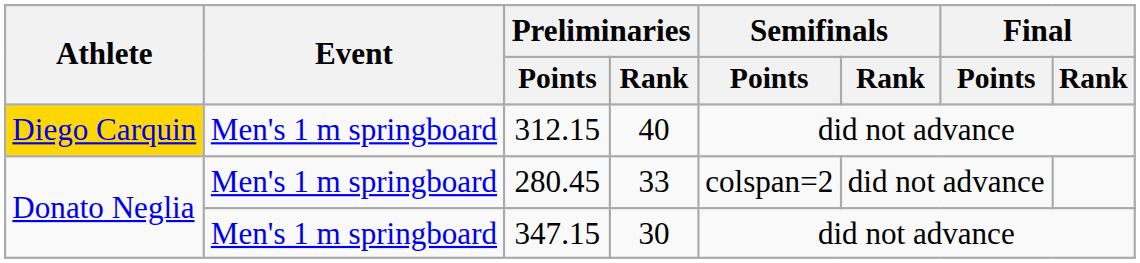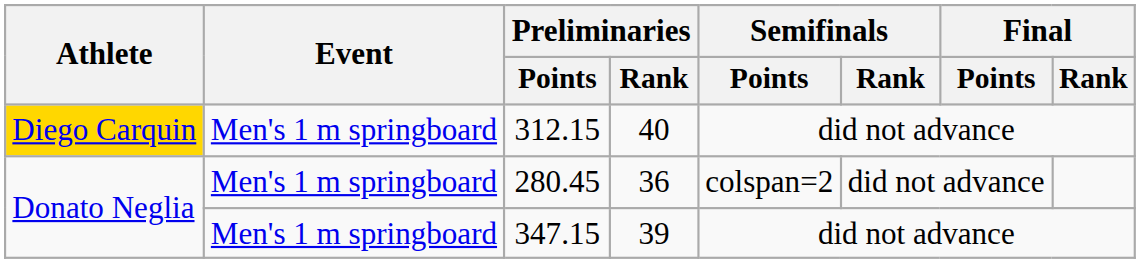(654, 181) 33 -> (654, 181) 36
(654, 232) 30 -> (654, 232) 39
